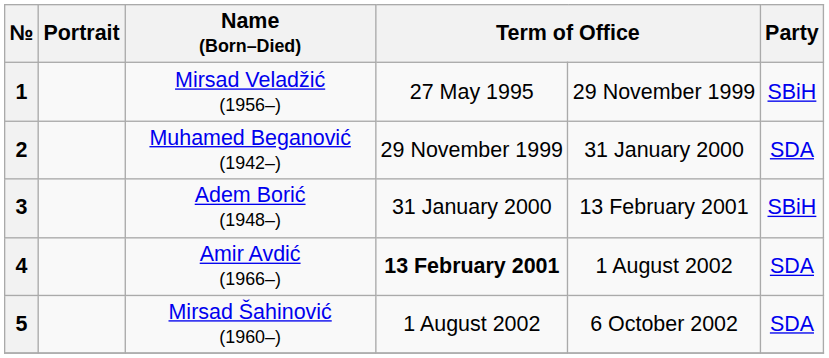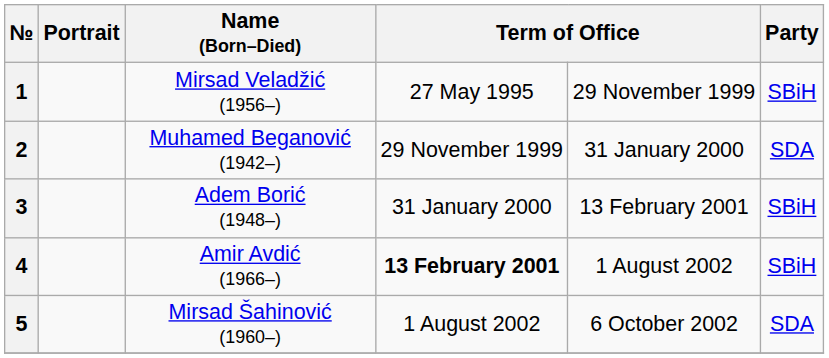(792, 266) SDA -> (792, 266) SBiH
